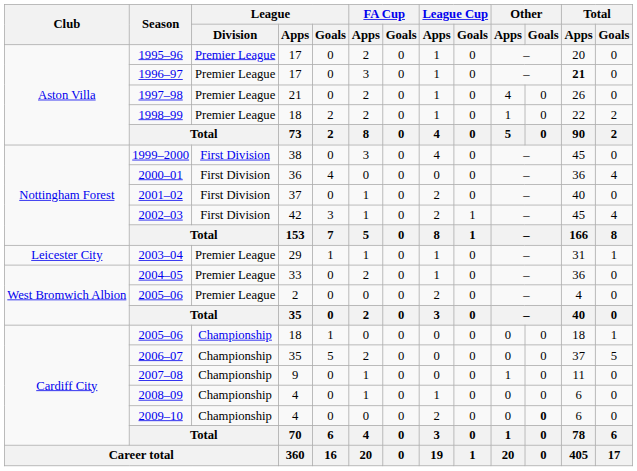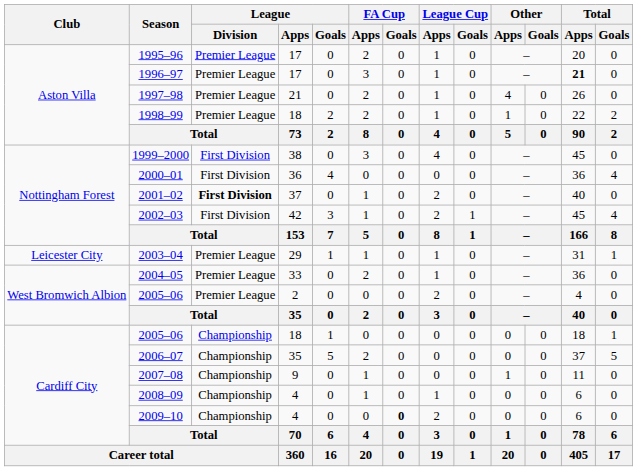(235, 194) normal -> (235, 194) bold
(401, 415) normal -> (401, 415) bold
(543, 415) bold -> (543, 415) normal
